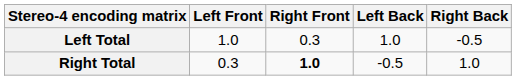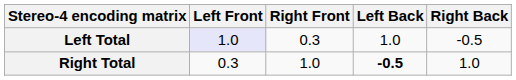(228, 39) no background -> (228, 39) lavender background
(310, 63) bold -> (310, 63) normal
(390, 63) normal -> (390, 63) bold
